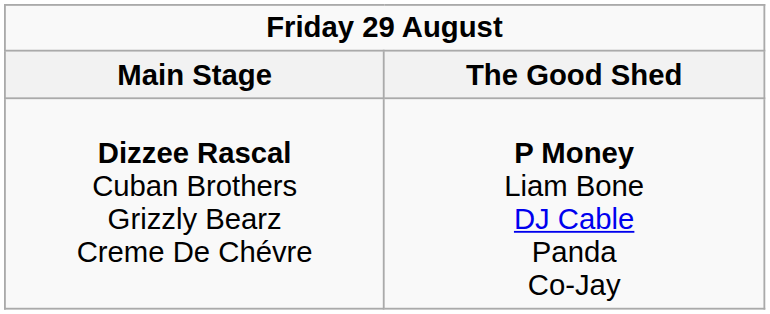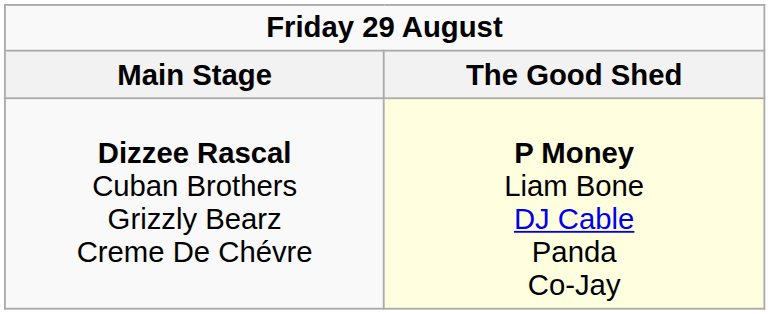(574, 219) no background -> (574, 219) lightyellow background
